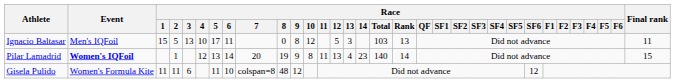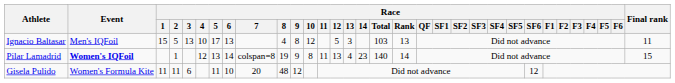(229, 41) 11 -> (229, 41) 13
(284, 41) 0 -> (284, 41) 4
(256, 56) 20 -> (256, 56) colspan=8
(256, 71) colspan=8 -> (256, 71) 20
